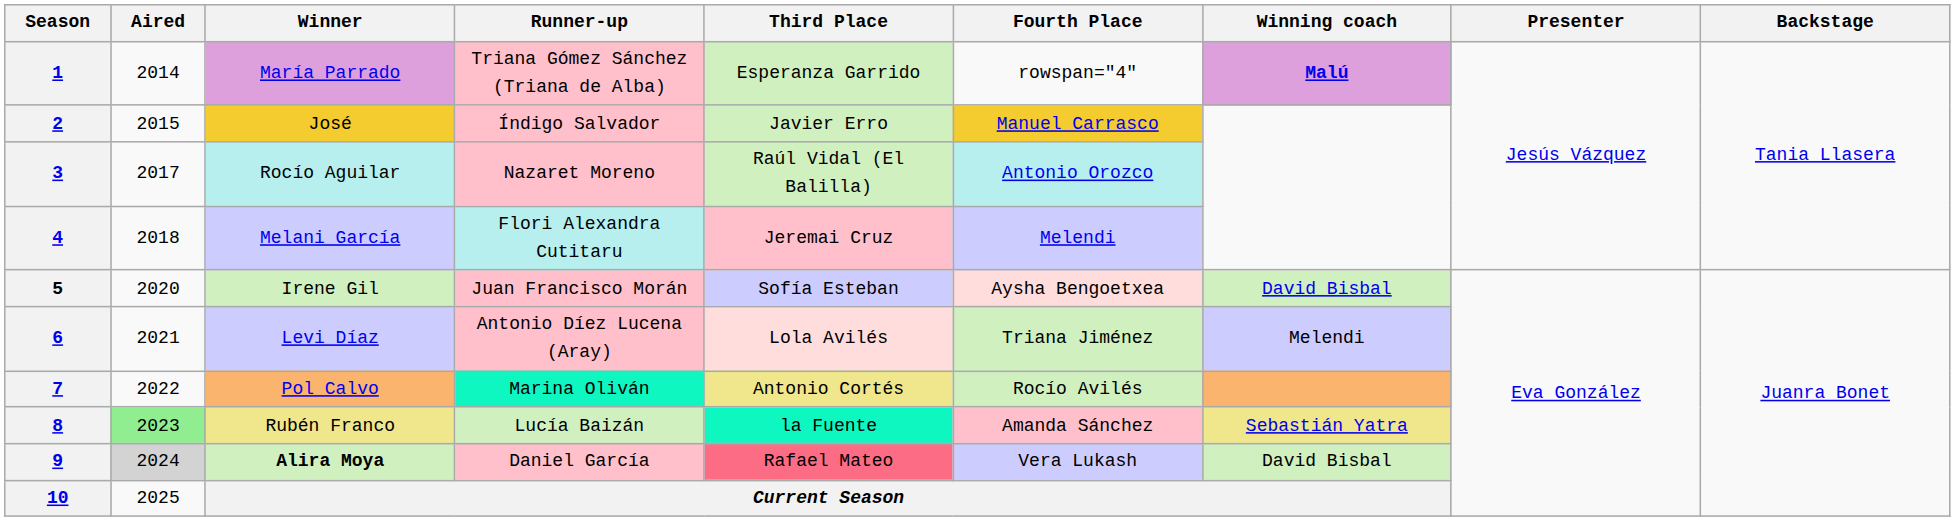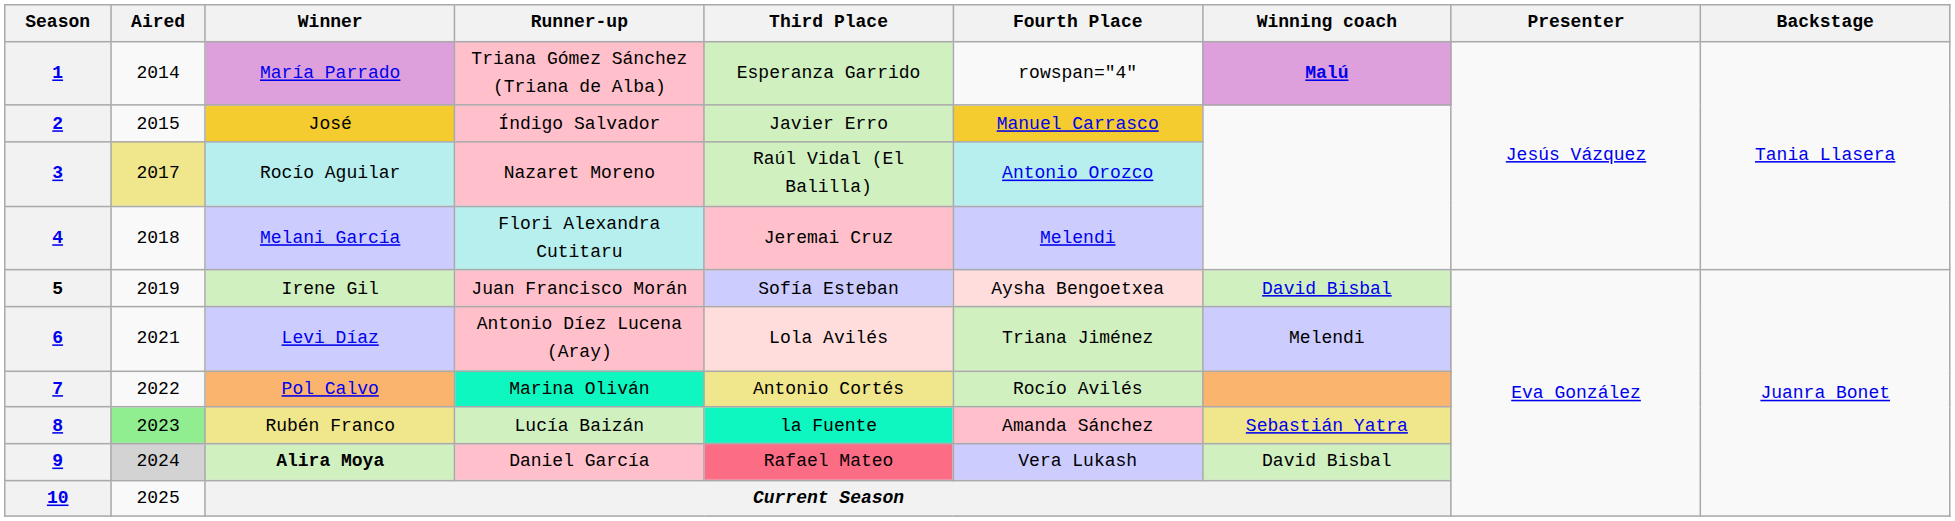(158, 174) no background -> (158, 174) khaki background
(158, 288) 2020 -> (158, 288) 2019
